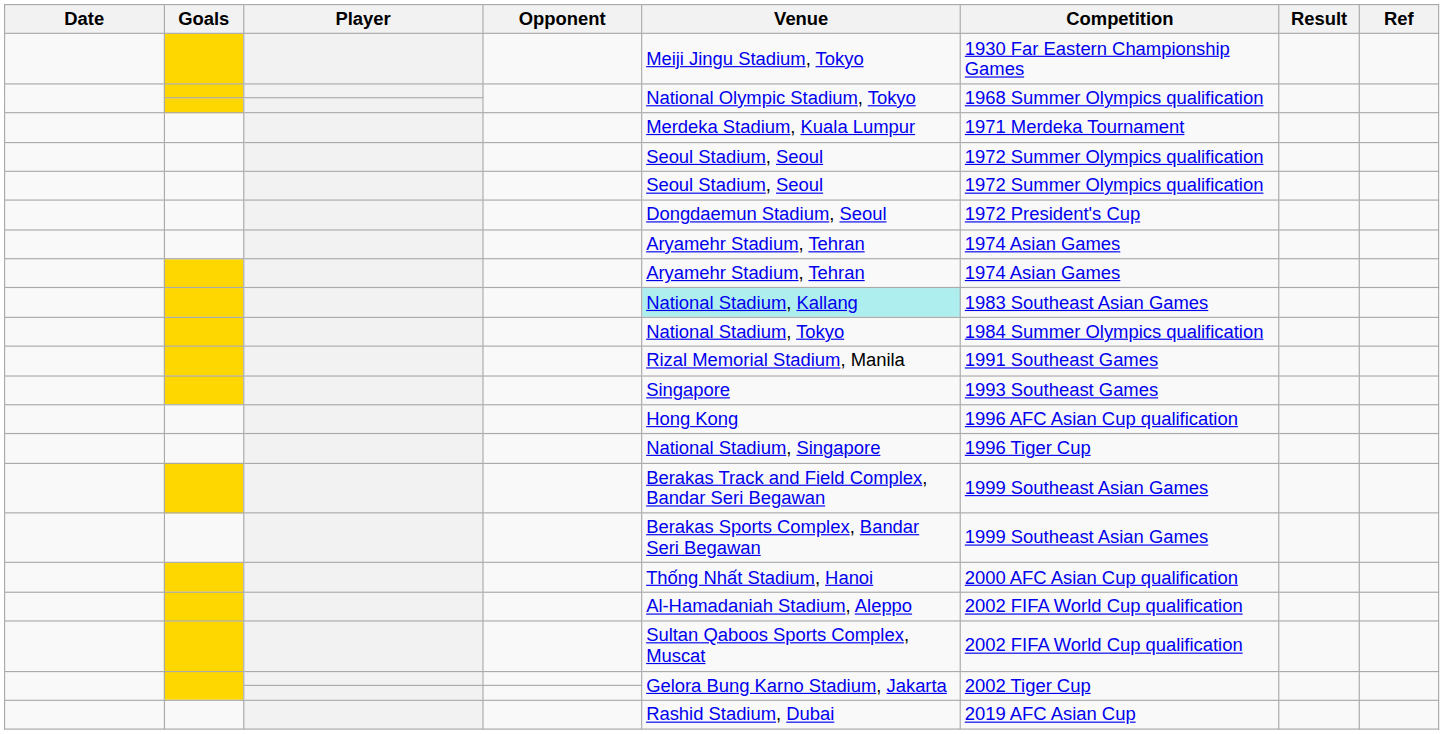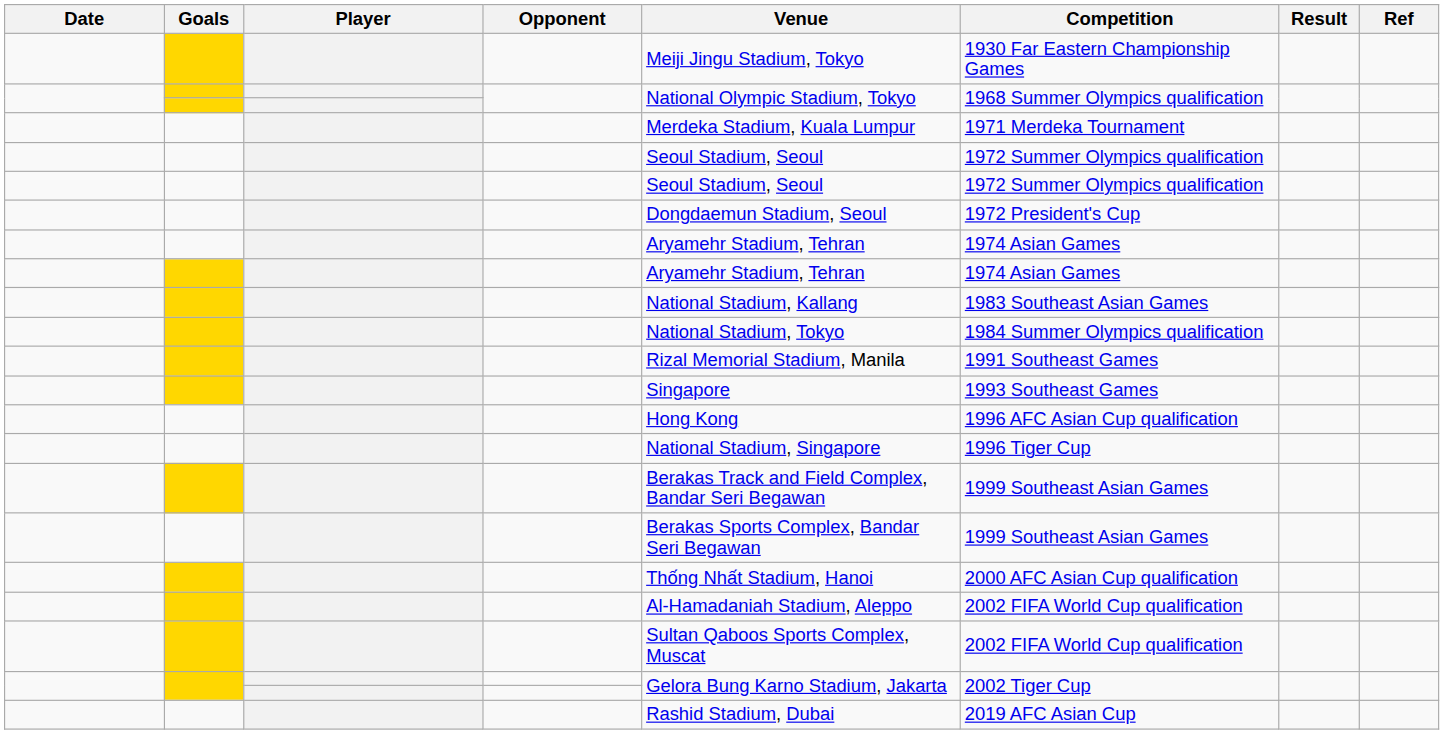(752, 302) paleturquoise background -> (752, 302) no background
